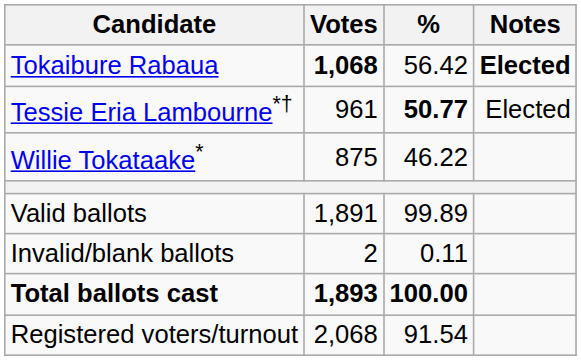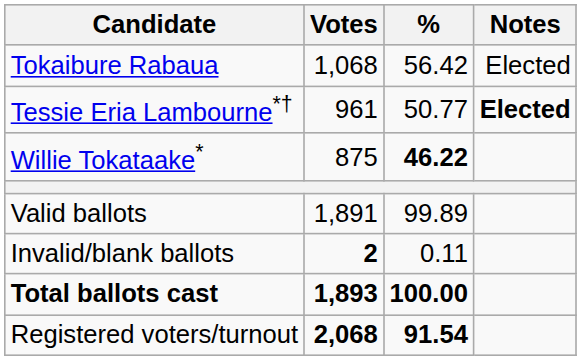(346, 65) bold -> (346, 65) normal
(525, 65) bold -> (528, 65) normal
(436, 109) bold -> (436, 109) normal
(528, 109) normal -> (525, 109) bold
(436, 156) normal -> (436, 156) bold
(371, 253) normal -> (371, 253) bold
(346, 334) normal -> (346, 334) bold
(436, 334) normal -> (436, 334) bold
